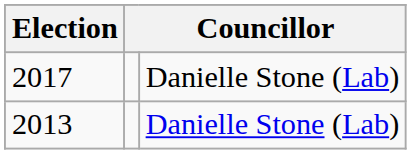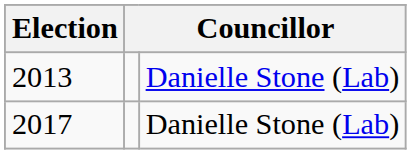rows swapped: (42, 124) <-> (42, 76)
